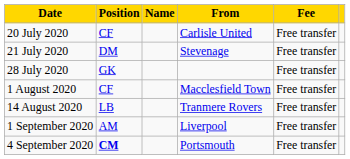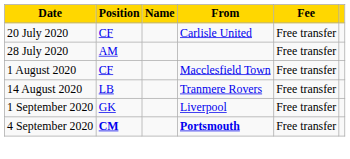- row: (38, 51)
(107, 70) GK -> (108, 51) AM
(108, 126) AM -> (107, 107) GK
(207, 145) normal -> (210, 126) bold
